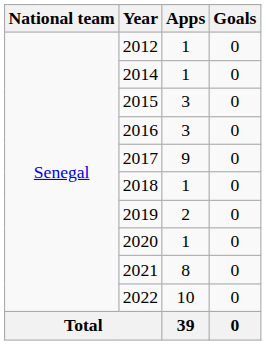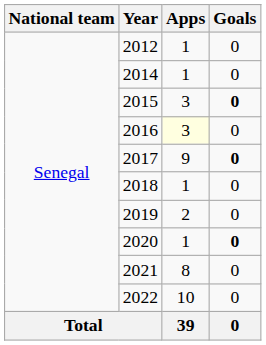(235, 102) normal -> (235, 102) bold
(186, 130) no background -> (186, 130) lightyellow background
(235, 158) normal -> (235, 158) bold
(235, 241) normal -> (235, 241) bold
